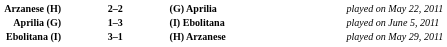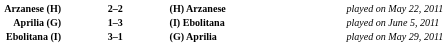(193, 8) (G) Aprilia -> (198, 8) (H) Arzanese
(198, 36) (H) Arzanese -> (193, 36) (G) Aprilia
